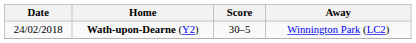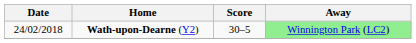(338, 30) no background -> (338, 30) lightgreen background
